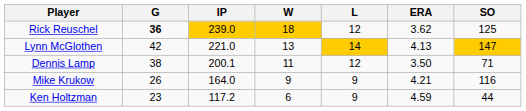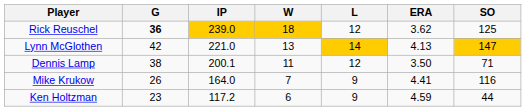(288, 81) 9 -> (288, 81) 7
(421, 81) 4.21 -> (421, 81) 4.41
